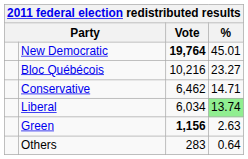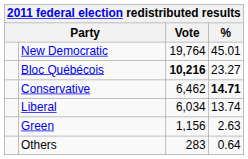(188, 51) bold -> (188, 51) normal
(188, 70) normal -> (188, 70) bold
(226, 88) normal -> (226, 88) bold
(226, 107) lightgreen background -> (226, 107) no background
(191, 126) bold -> (191, 126) normal
